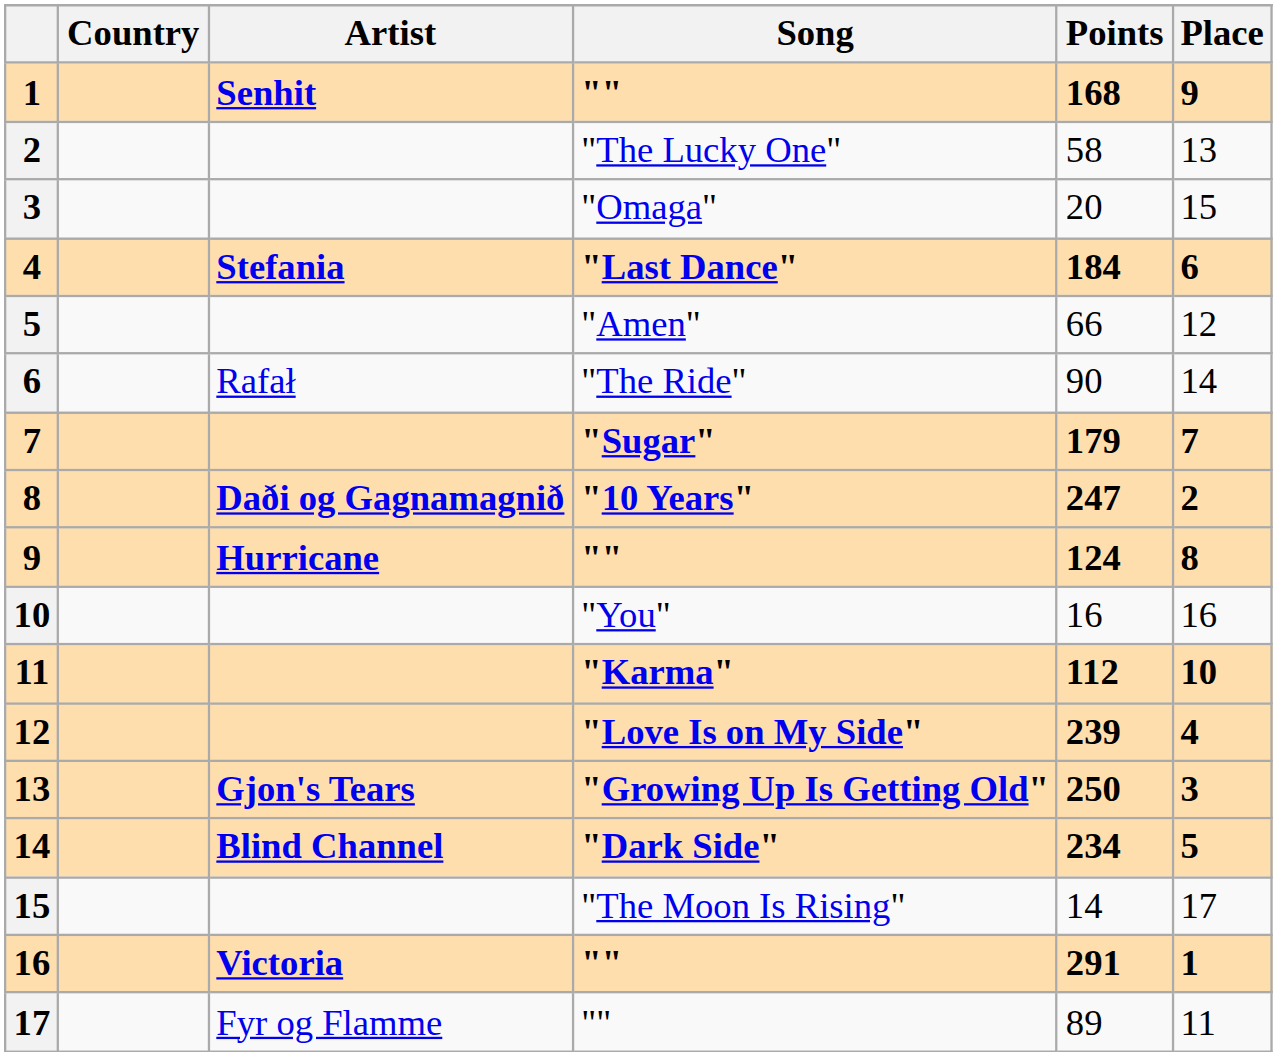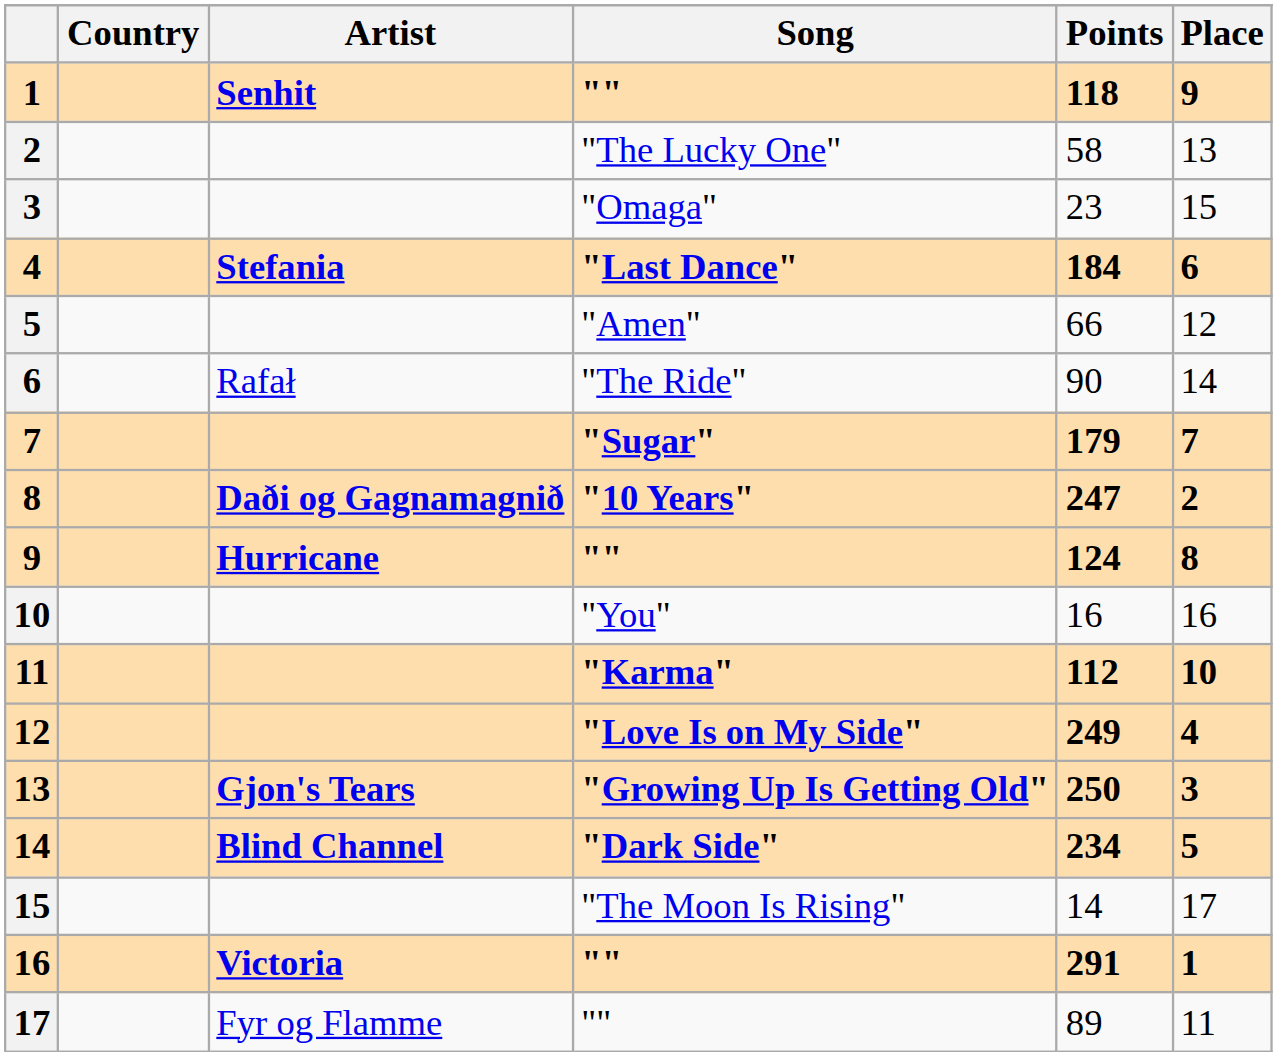(1093, 91) 168 -> (1092, 91) 118
(1084, 207) 20 -> (1084, 207) 23
(1093, 730) 239 -> (1093, 730) 249
